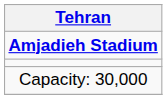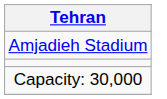(83, 45) bold -> (78, 45) normal
